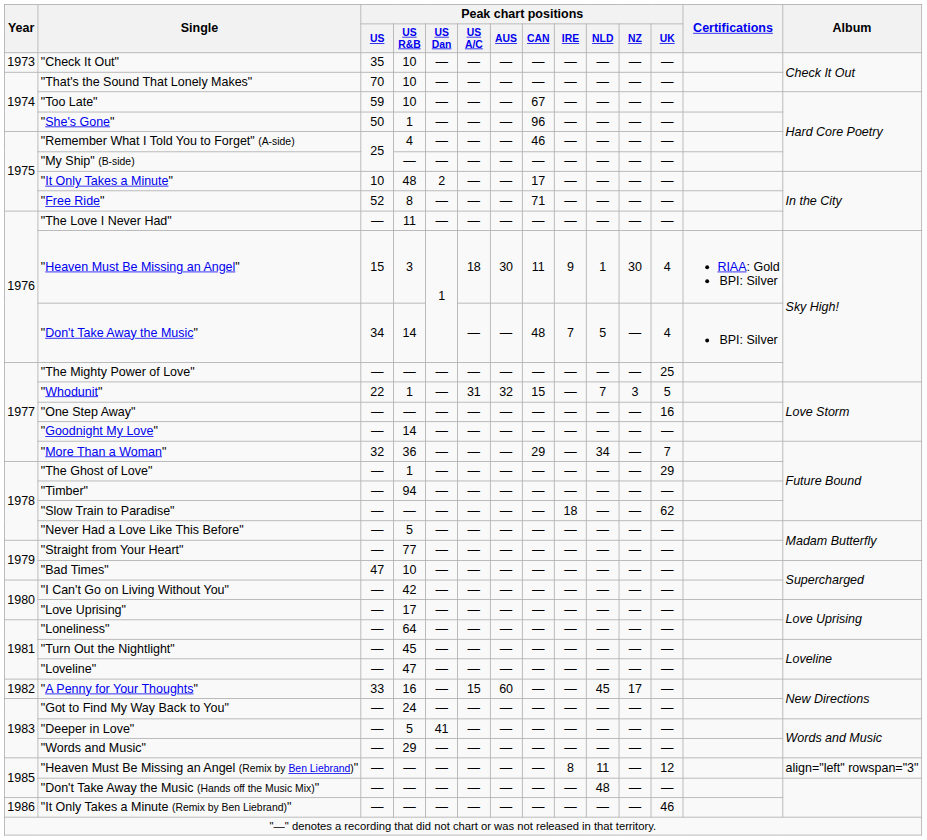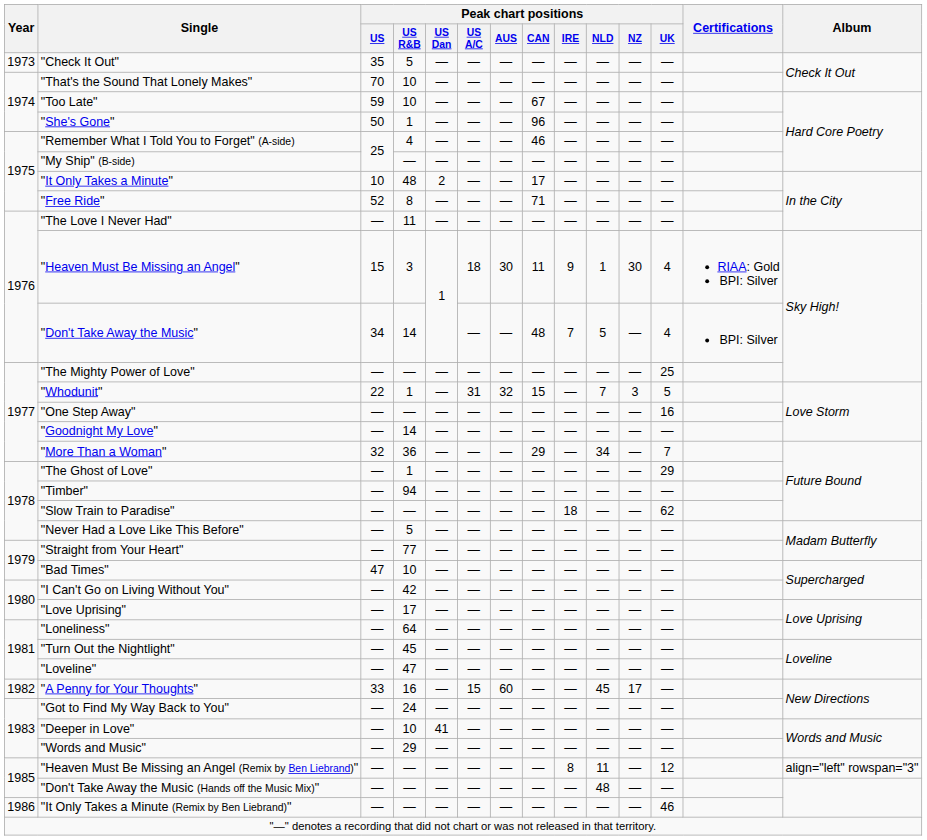(409, 62) 10 -> (409, 62) 5
(409, 728) 5 -> (409, 728) 10
